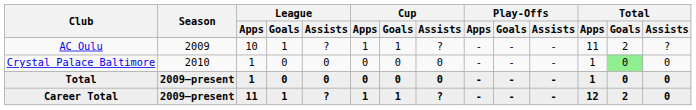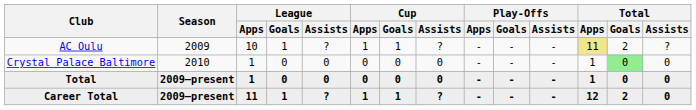(592, 46) no background -> (592, 46) khaki background
